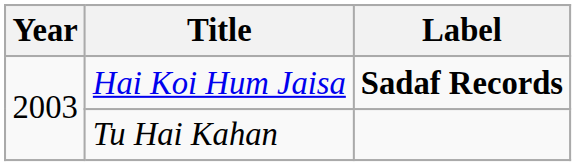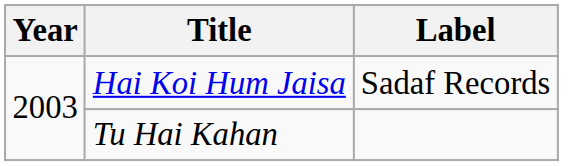(462, 82) bold -> (456, 82) normal
